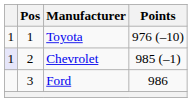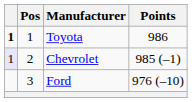(11, 37) normal -> (11, 37) bold
(158, 37) 976 (–10) -> (158, 37) 986
(158, 81) 986 -> (158, 81) 976 (–10)
